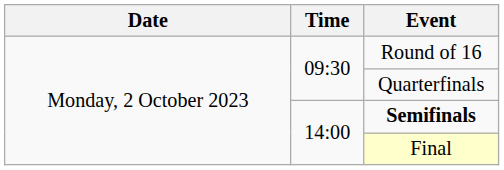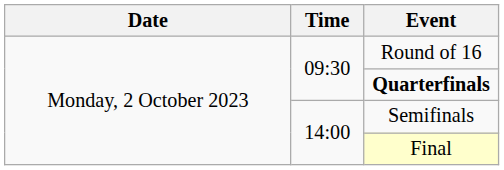(431, 84) normal -> (431, 84) bold
(431, 116) bold -> (431, 116) normal
